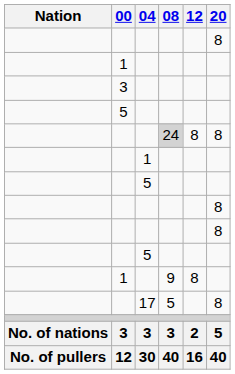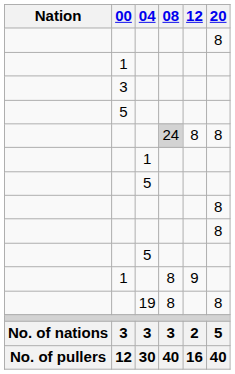(171, 278) 9 -> (171, 278) 8
(194, 278) 8 -> (194, 278) 9
(147, 302) 17 -> (147, 302) 19
(171, 302) 5 -> (171, 302) 8
